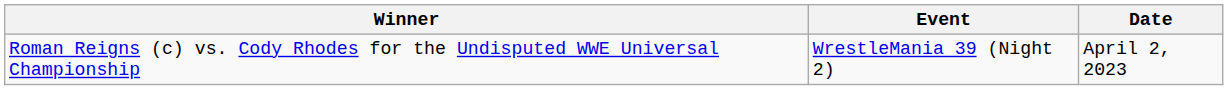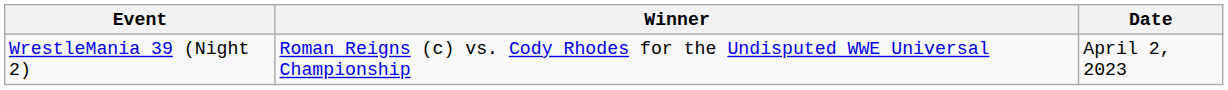columns swapped: (407, 20) <-> (944, 20)
